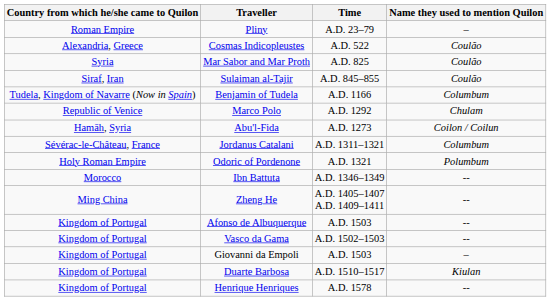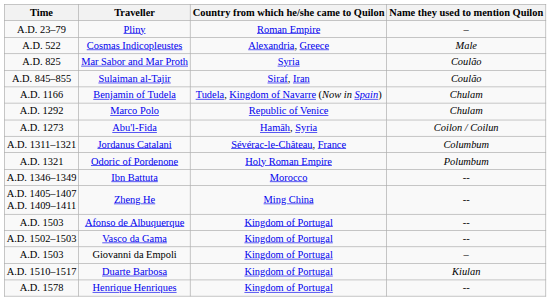columns swapped: (350, 12) <-> (103, 12)
(466, 45) Coulão -> (466, 45) Male
(466, 95) Columbum -> (466, 95) Chulam
